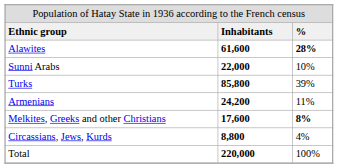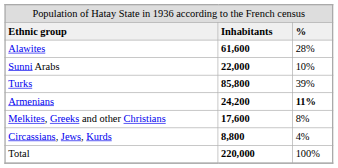(306, 49) bold -> (305, 49) normal
(305, 101) normal -> (306, 101) bold
(303, 119) bold -> (303, 119) normal
